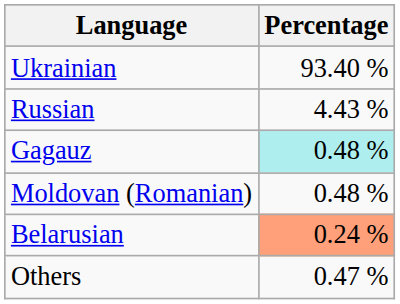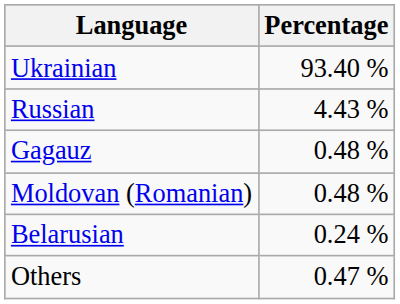(351, 151) paleturquoise background -> (351, 151) no background
(351, 234) lightsalmon background -> (351, 234) no background
